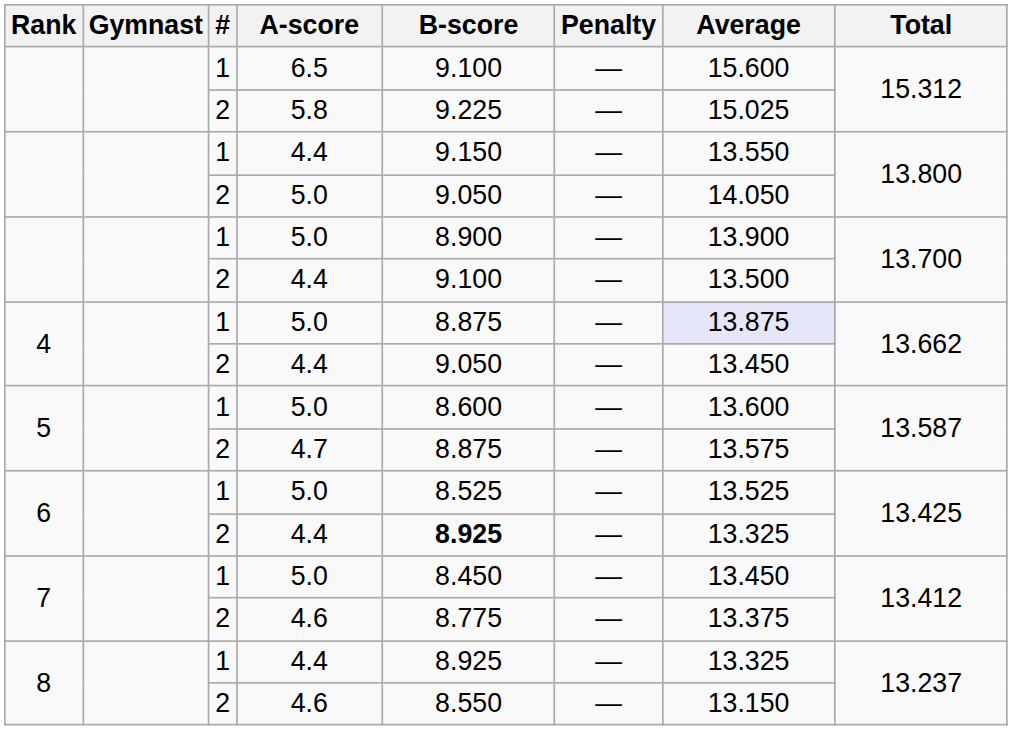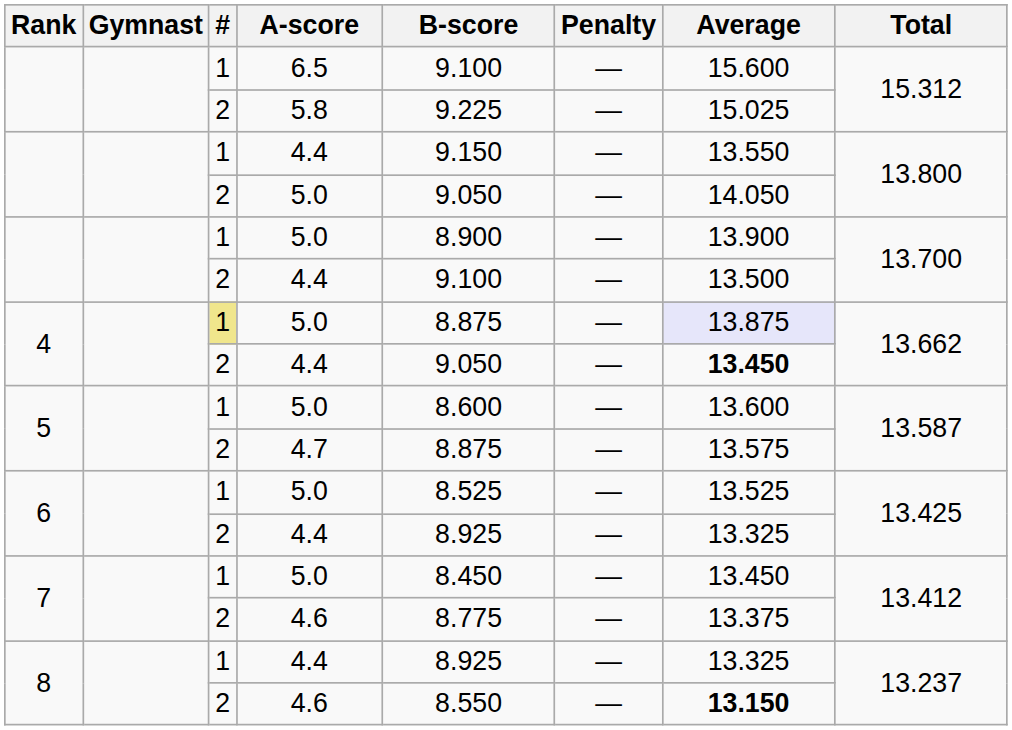(223, 322) no background -> (223, 322) khaki background
(749, 364) normal -> (749, 364) bold
(469, 534) bold -> (469, 534) normal
(749, 703) normal -> (749, 703) bold
